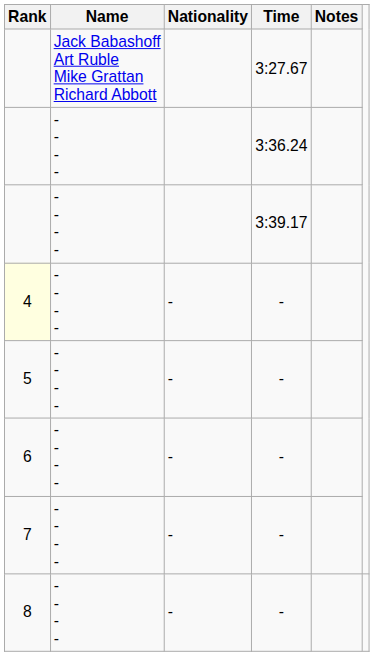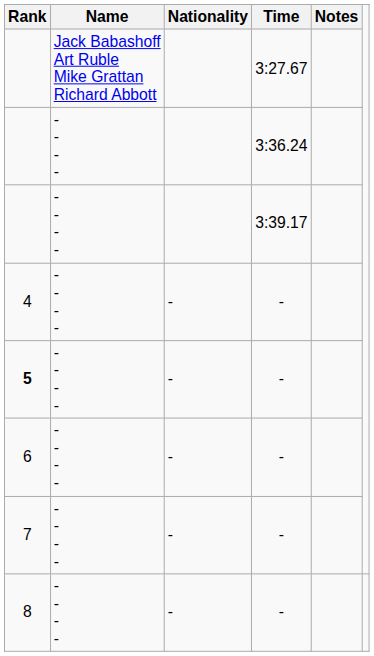(27, 301) lightyellow background -> (27, 301) no background
(27, 379) normal -> (27, 379) bold
